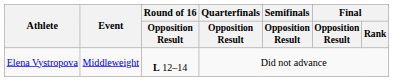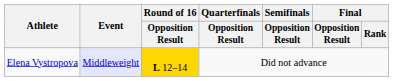(111, 62) no background -> (111, 62) lavender background
(170, 68) no background -> (170, 68) gold background
